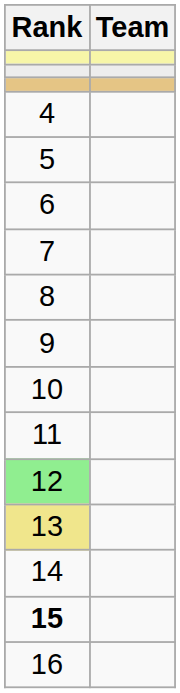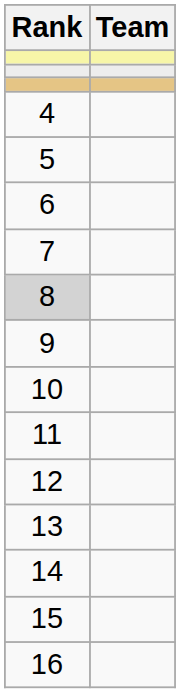(47, 297) no background -> (47, 297) lightgrey background
(47, 480) lightgreen background -> (47, 480) no background
(47, 526) khaki background -> (47, 526) no background
(47, 618) bold -> (47, 618) normal
